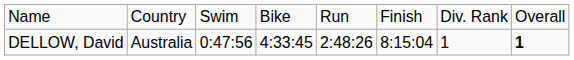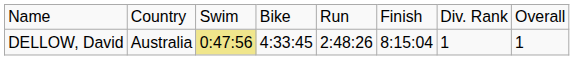(226, 42) no background -> (226, 42) khaki background
(520, 42) bold -> (520, 42) normal
